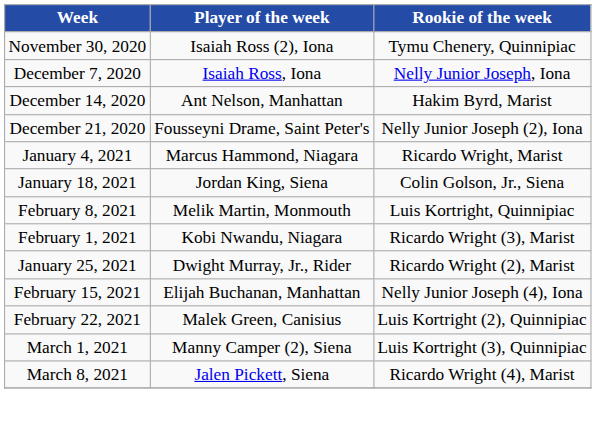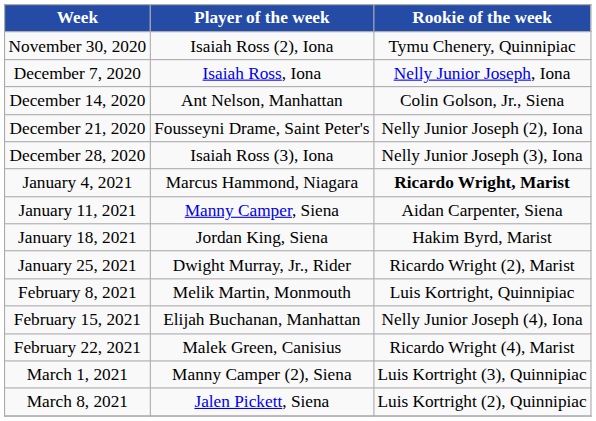(482, 100) Hakim Byrd, Marist -> (482, 100) Colin Golson, Jr., Siena
+ row: (77, 155)
(482, 155) normal -> (482, 182) bold
+ row: (77, 210)
(482, 182) Colin Golson, Jr., Siena -> (482, 237) Hakim Byrd, Marist
rows swapped: (77, 264) <-> (77, 210)
- row: (77, 237)
(482, 319) Luis Kortright (2), Quinnipiac -> (482, 347) Ricardo Wright (4), Marist
(482, 374) Ricardo Wright (4), Marist -> (482, 401) Luis Kortright (2), Quinnipiac
